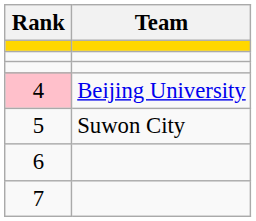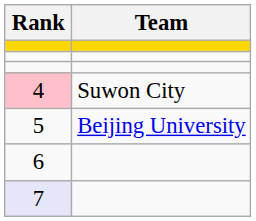(161, 89) Beijing University -> (131, 89) Suwon City
(131, 125) Suwon City -> (161, 125) Beijing University
(38, 198) no background -> (38, 198) lavender background
